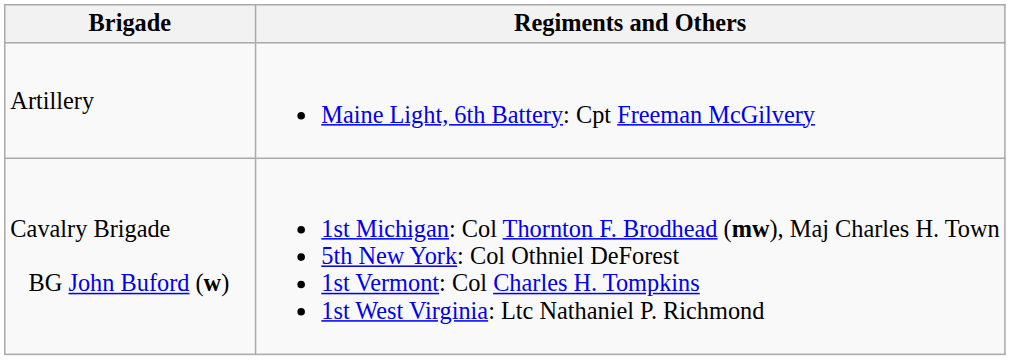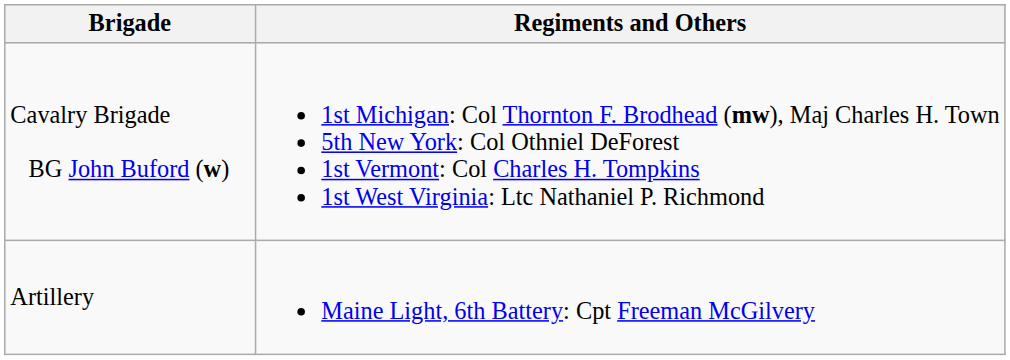rows swapped: (120, 255) <-> (52, 100)
